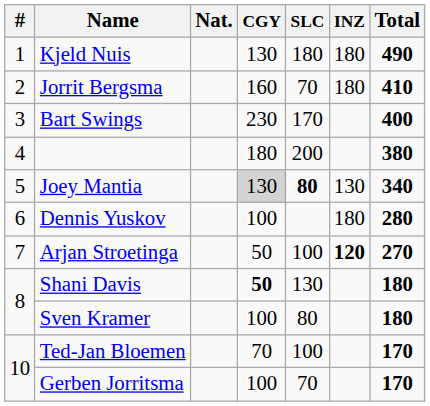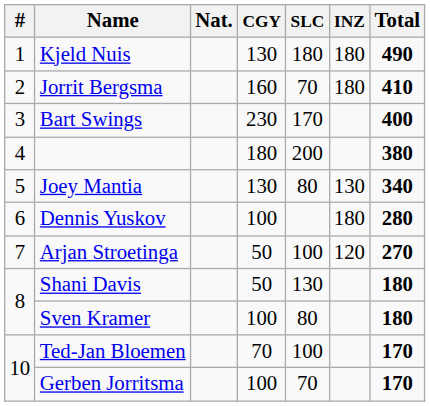(262, 185) lightgrey background -> (262, 185) no background
(307, 185) bold -> (307, 185) normal
(349, 251) bold -> (349, 251) normal
(262, 284) bold -> (262, 284) normal
